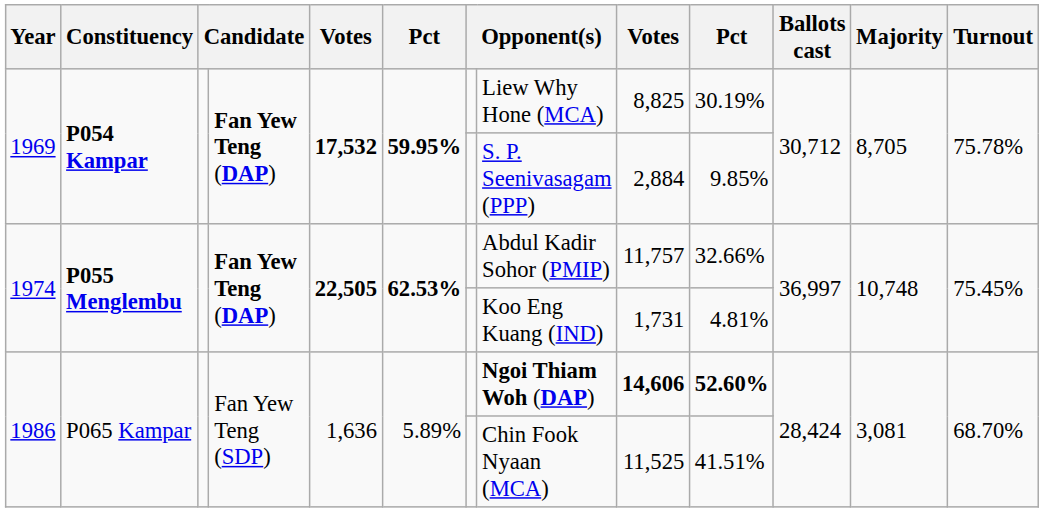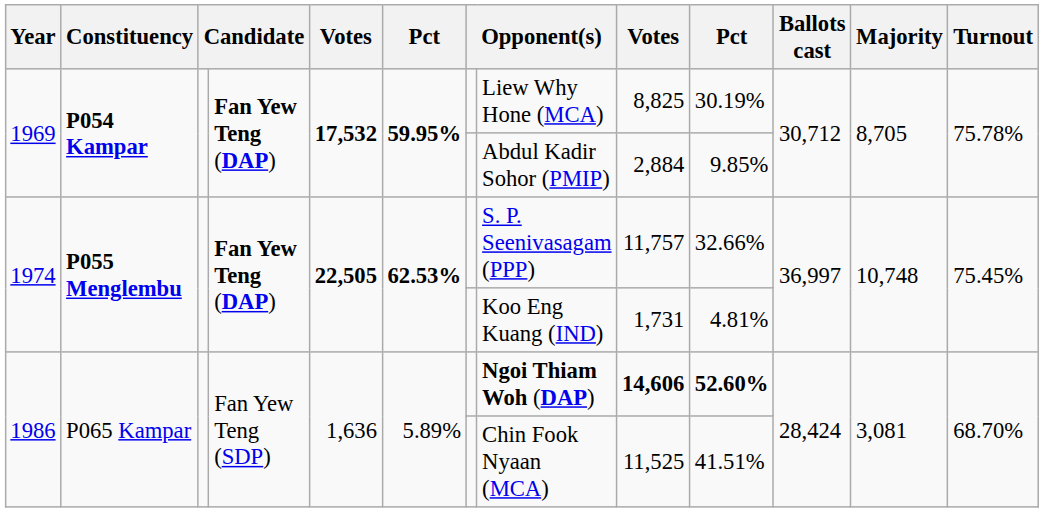(547, 178) S. P. Seenivasagam (PPP) -> (546, 164) Abdul Kadir Sohor (PMIP)
(546, 255) Abdul Kadir Sohor (PMIP) -> (547, 242) S. P. Seenivasagam (PPP)
